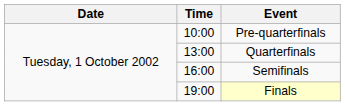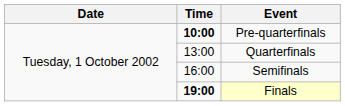(199, 33) normal -> (199, 33) bold
(199, 91) normal -> (199, 91) bold
